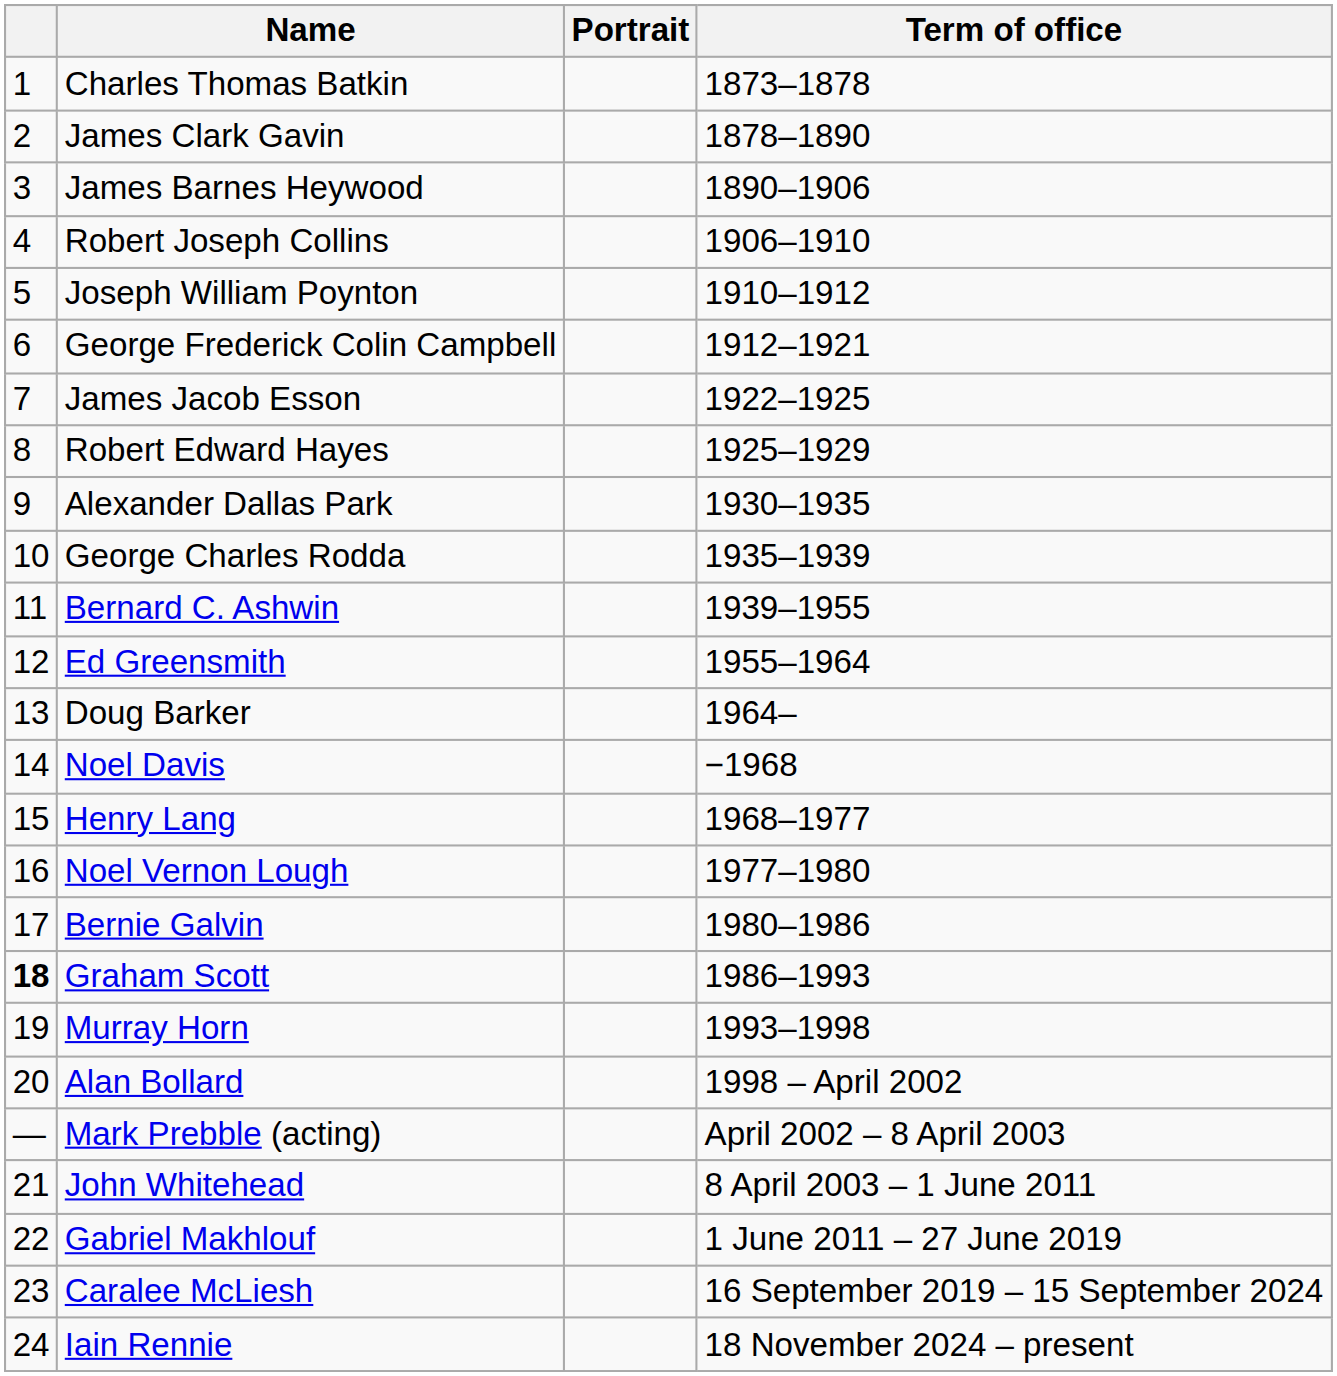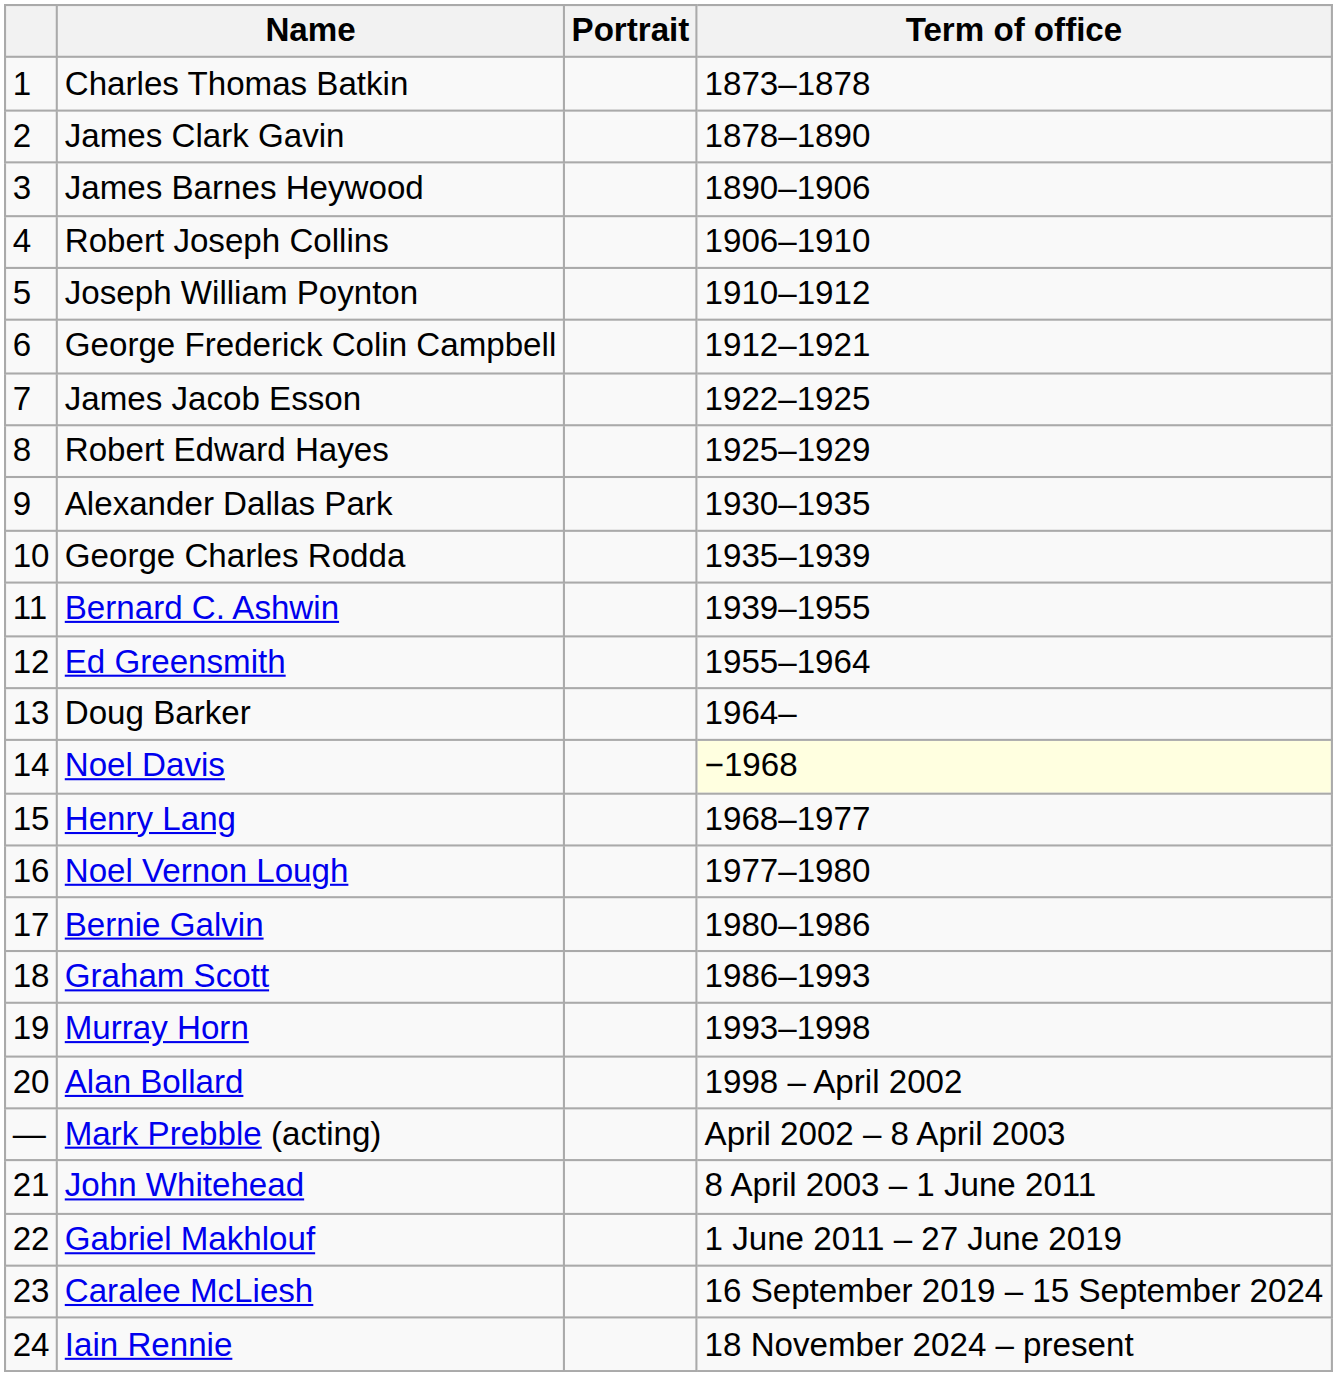(751, 766) no background -> (751, 766) lightyellow background
(31, 976) bold -> (31, 976) normal
